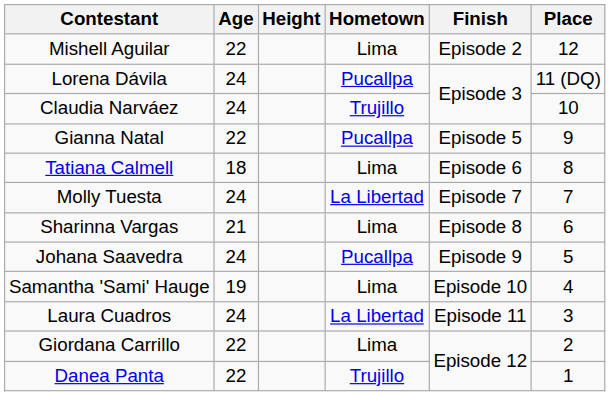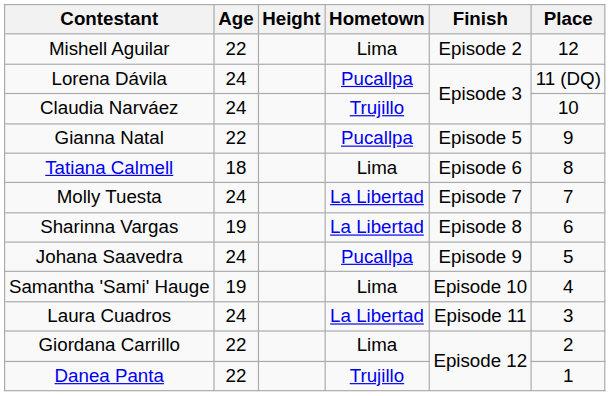(236, 227) 21 -> (236, 227) 19
(377, 227) Lima -> (377, 227) La Libertad
